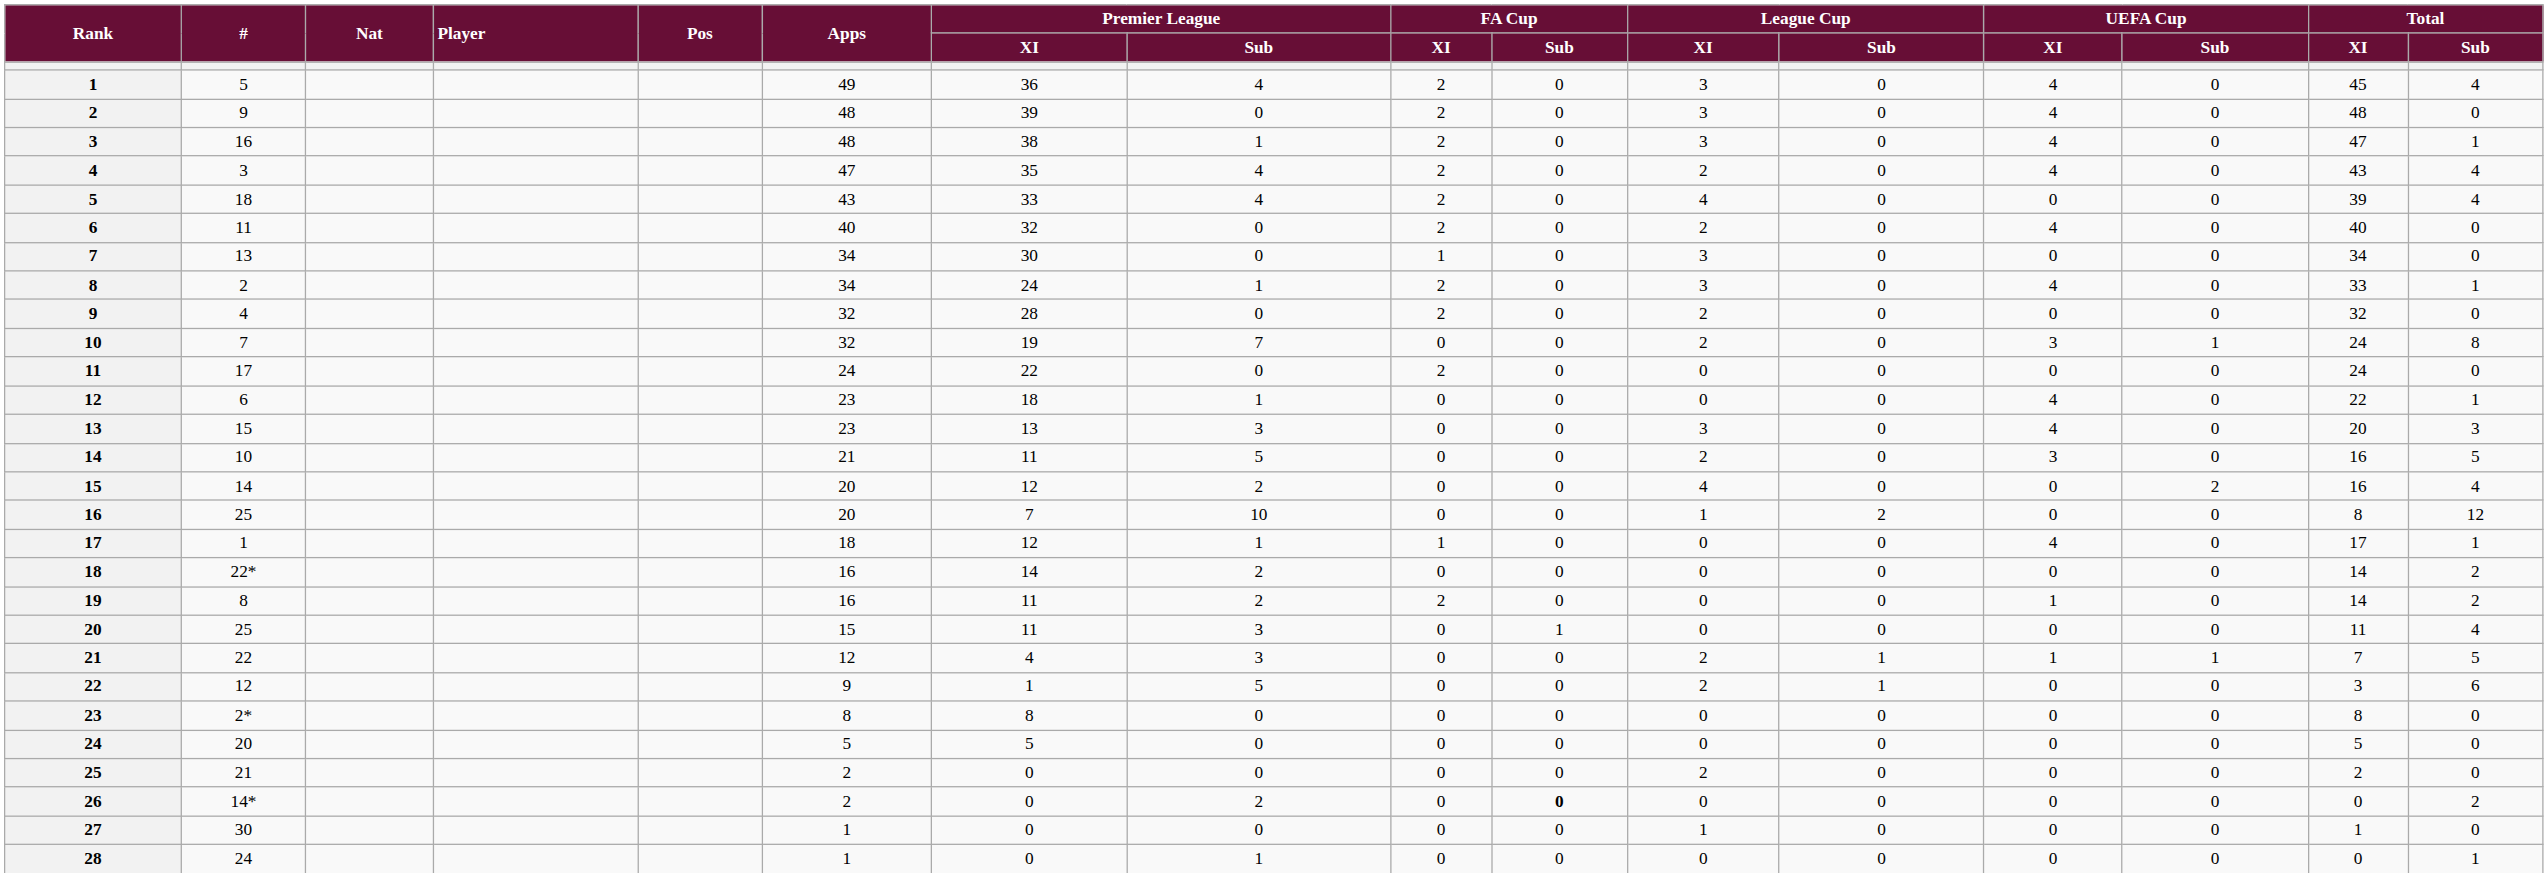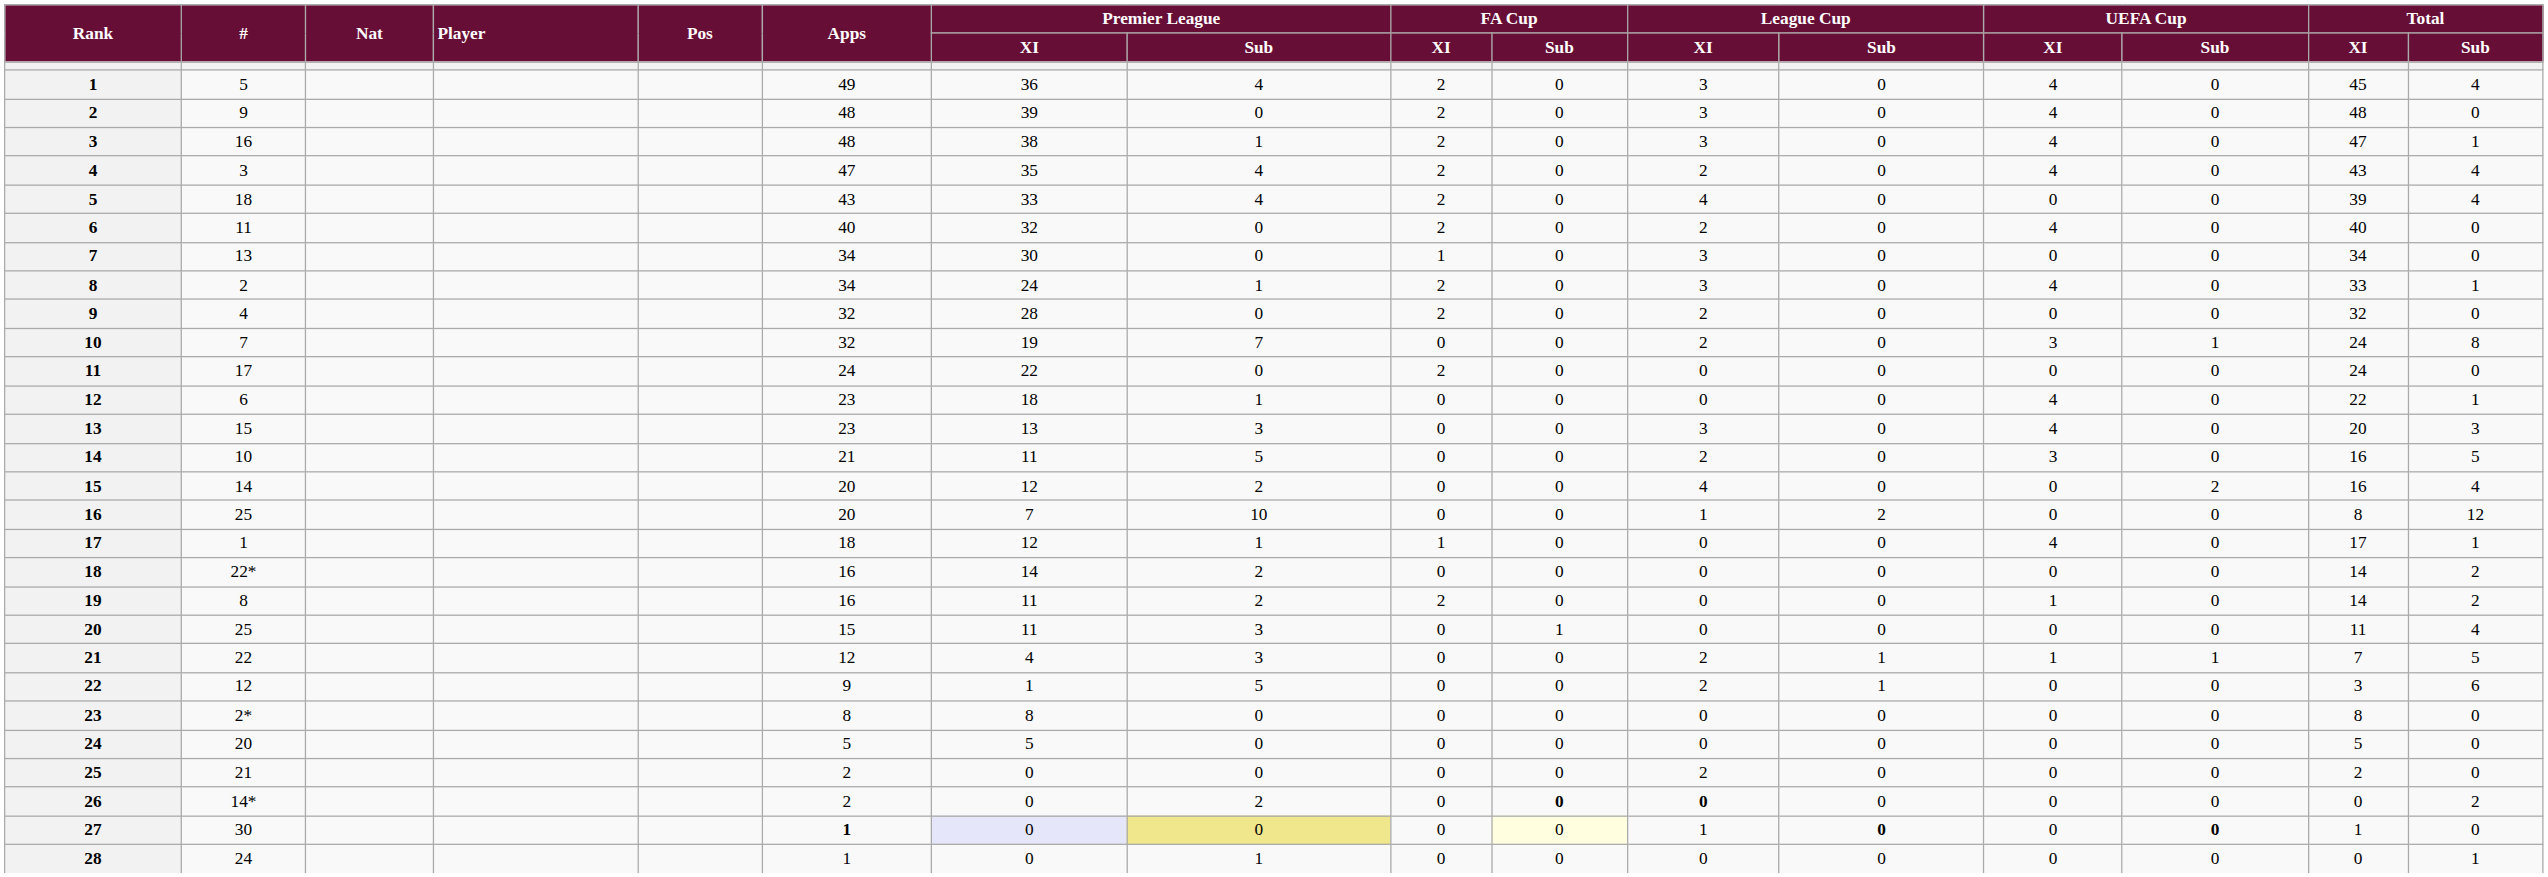(1703, 800) normal -> (1703, 800) bold
(847, 829) normal -> (847, 829) bold
(1029, 829) no background -> (1029, 829) lavender background
(1259, 829) no background -> (1259, 829) khaki background
(1559, 829) no background -> (1559, 829) lightyellow background
(1882, 829) normal -> (1882, 829) bold
(2215, 829) normal -> (2215, 829) bold
